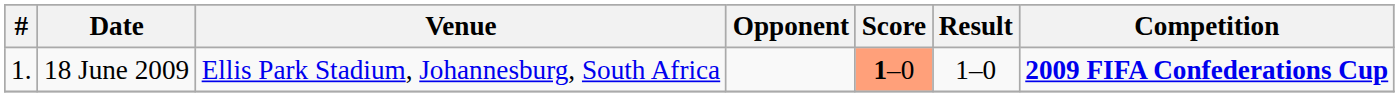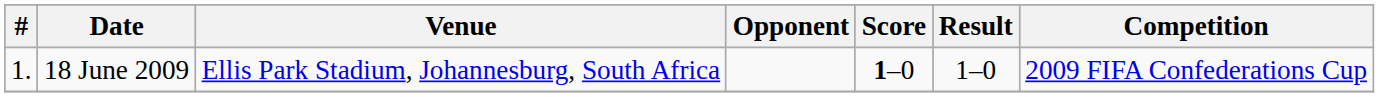(894, 69) lightsalmon background -> (894, 69) no background
(1207, 69) bold -> (1196, 69) normal
